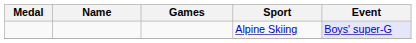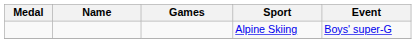(358, 30) lavender background -> (358, 30) no background
